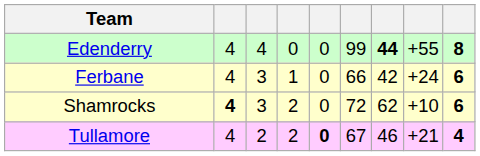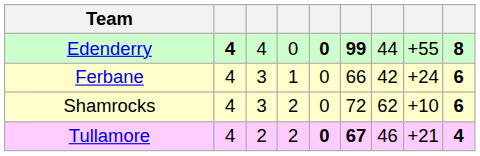(230, 48) normal -> (230, 48) bold
(324, 48) normal -> (324, 48) bold
(356, 48) normal -> (356, 48) bold
(387, 48) bold -> (387, 48) normal
(230, 106) bold -> (230, 106) normal
(356, 135) normal -> (356, 135) bold
